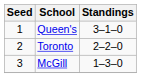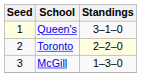(20, 30) no background -> (20, 30) lightyellow background
(108, 47) no background -> (108, 47) lightyellow background
